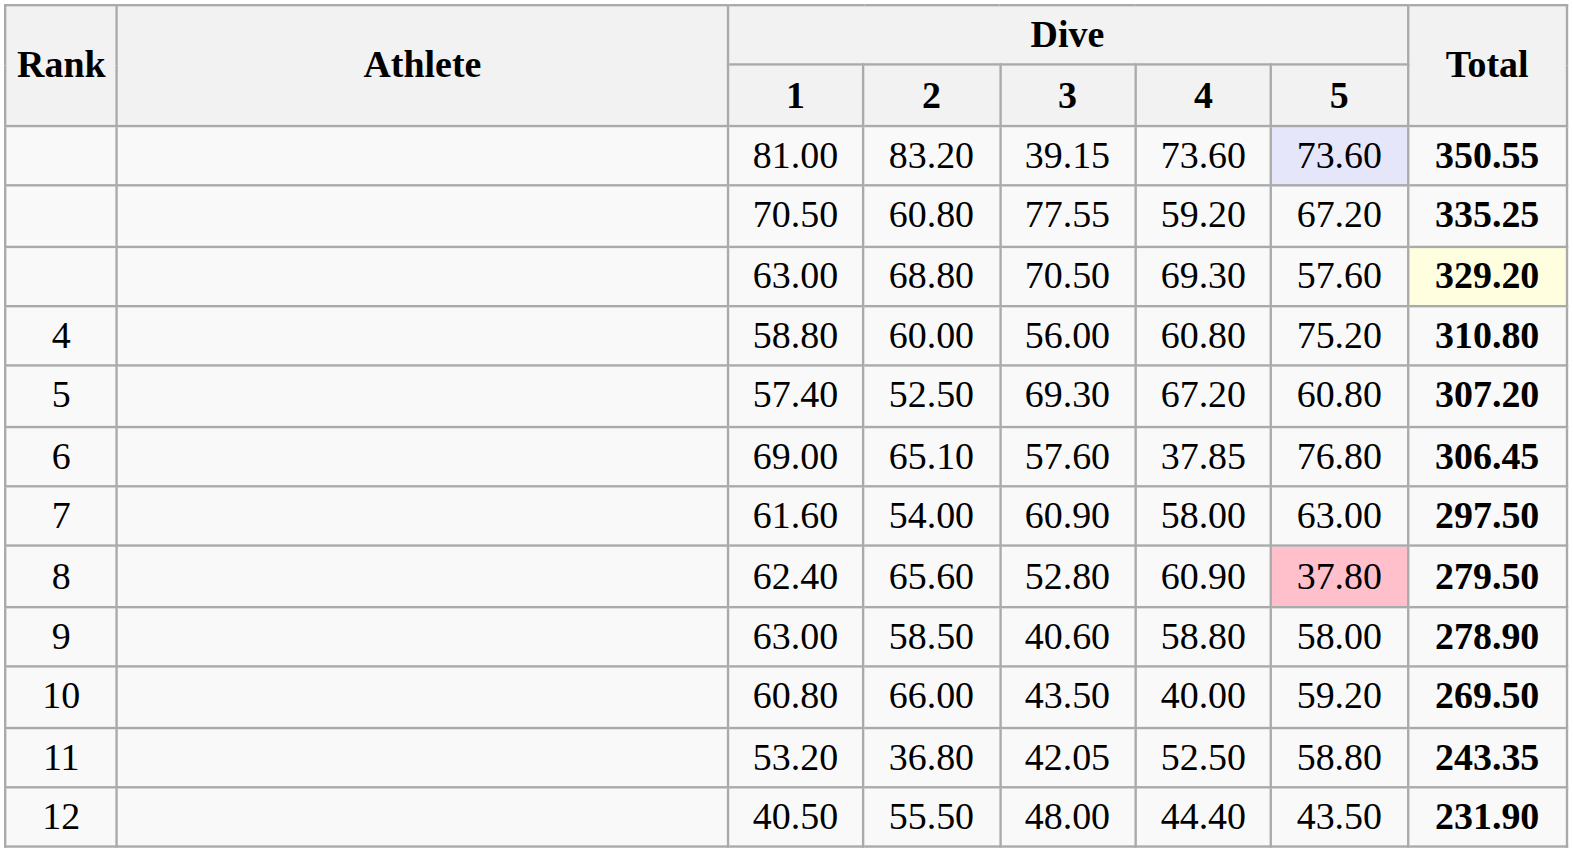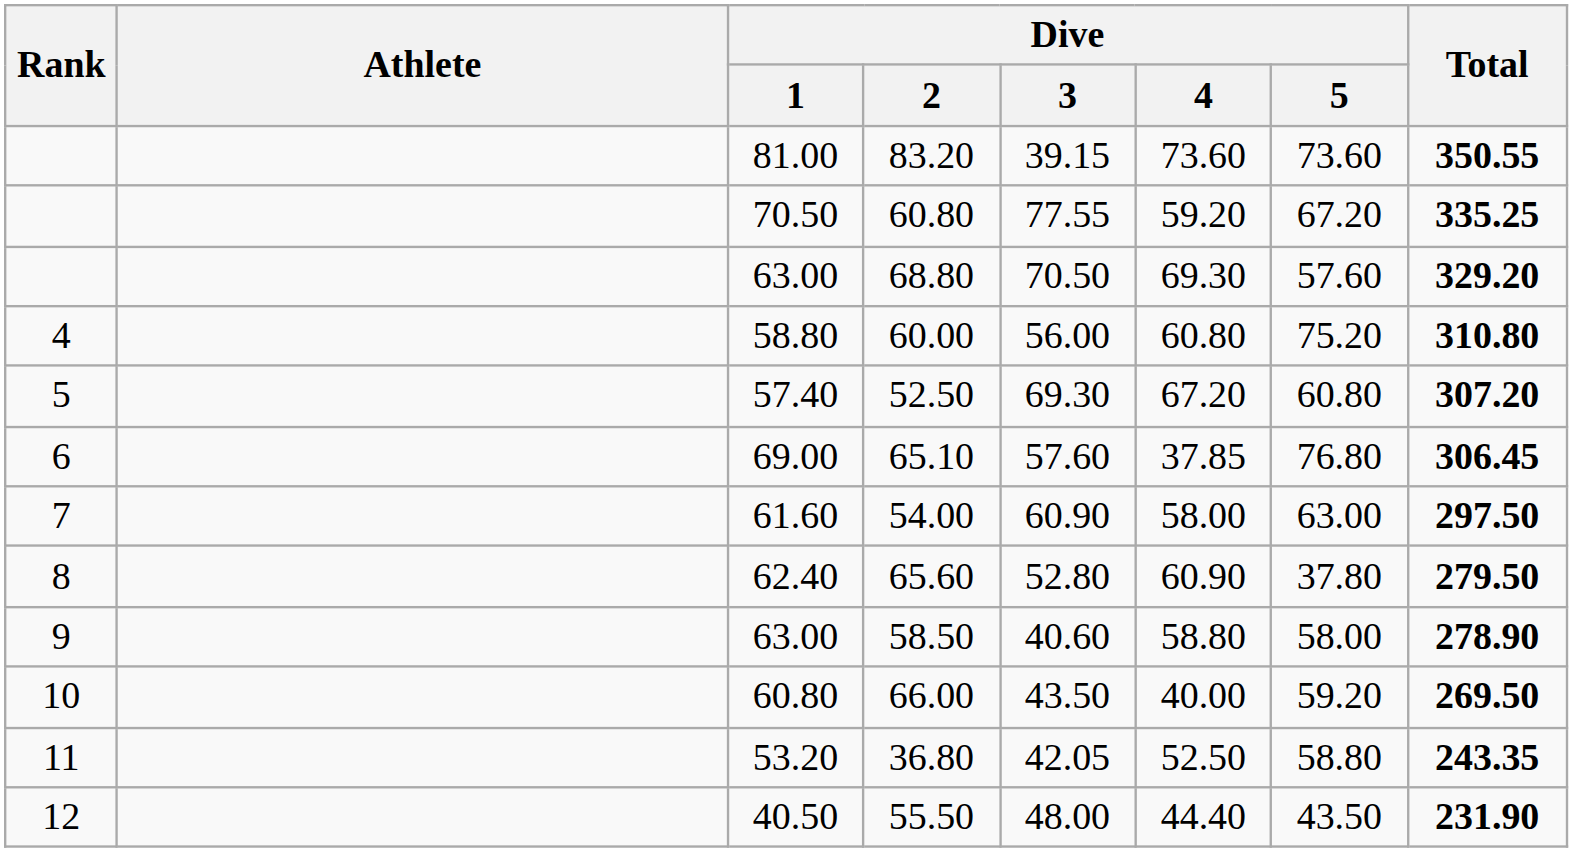(1339, 154) lavender background -> (1339, 154) no background
(1487, 275) lightyellow background -> (1487, 275) no background
(1339, 575) pink background -> (1339, 575) no background
